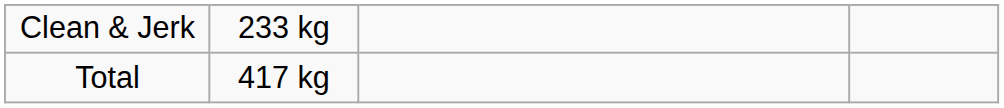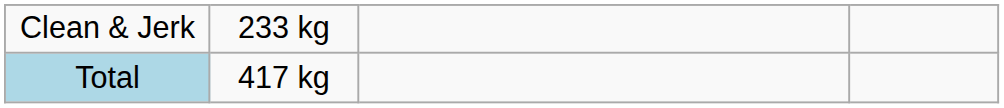(107, 77) no background -> (107, 77) lightblue background
